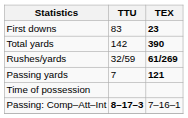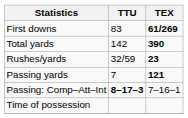(153, 28) 23 -> (163, 28) 61/269
(163, 59) 61/269 -> (153, 59) 23
rows swapped: (56, 105) <-> (48, 90)
